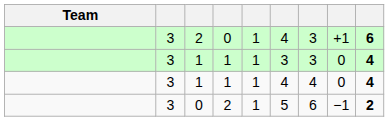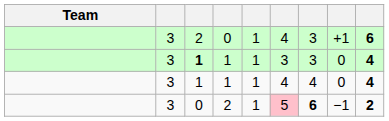(199, 60) normal -> (199, 60) bold
(284, 104) no background -> (284, 104) pink background
(313, 104) normal -> (313, 104) bold
